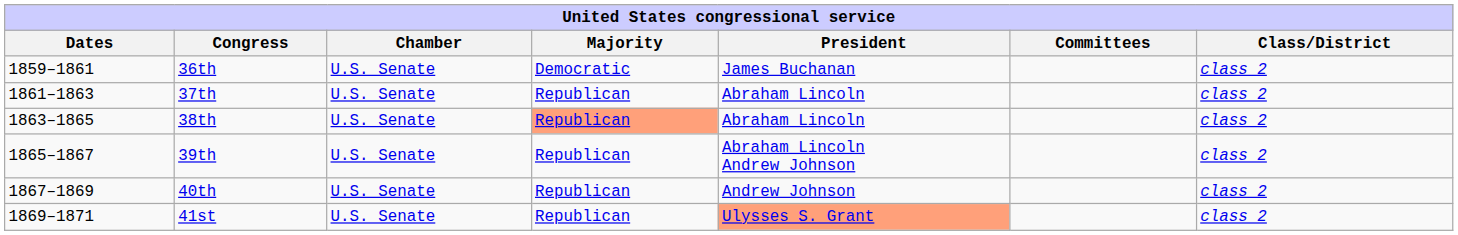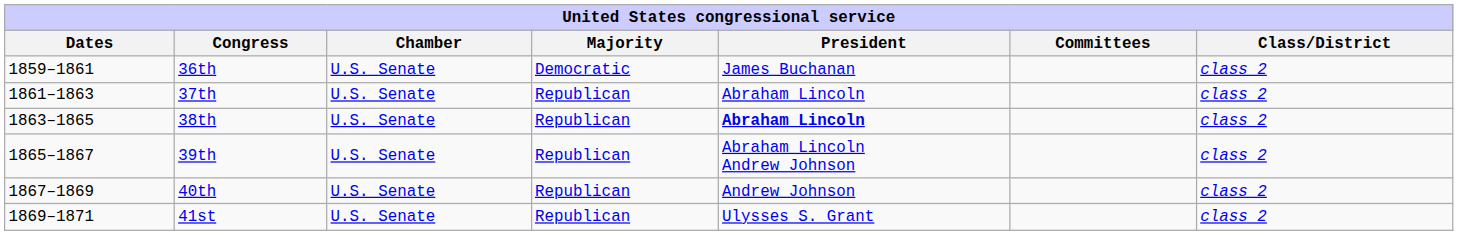(583, 121) lightsalmon background -> (583, 121) no background
(793, 121) normal -> (793, 121) bold
(798, 217) lightsalmon background -> (798, 217) no background
